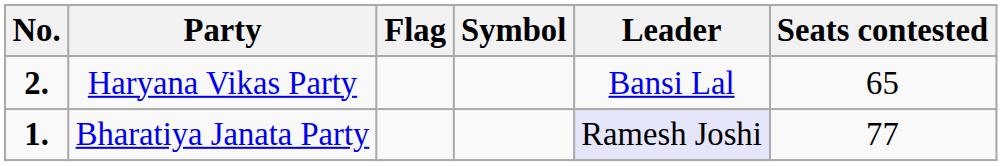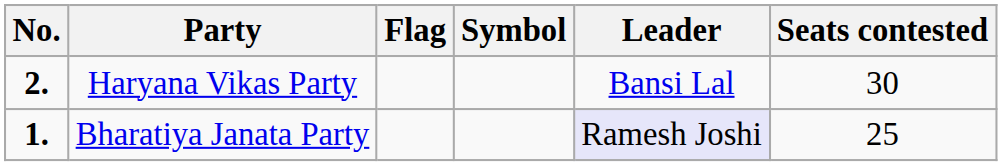(882, 82) 65 -> (882, 82) 30
(882, 133) 77 -> (882, 133) 25
